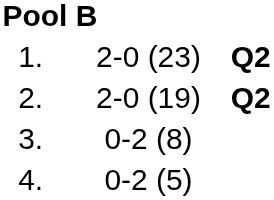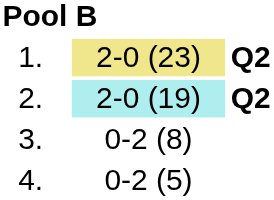(148, 57) no background -> (148, 57) khaki background
(148, 98) no background -> (148, 98) paleturquoise background
